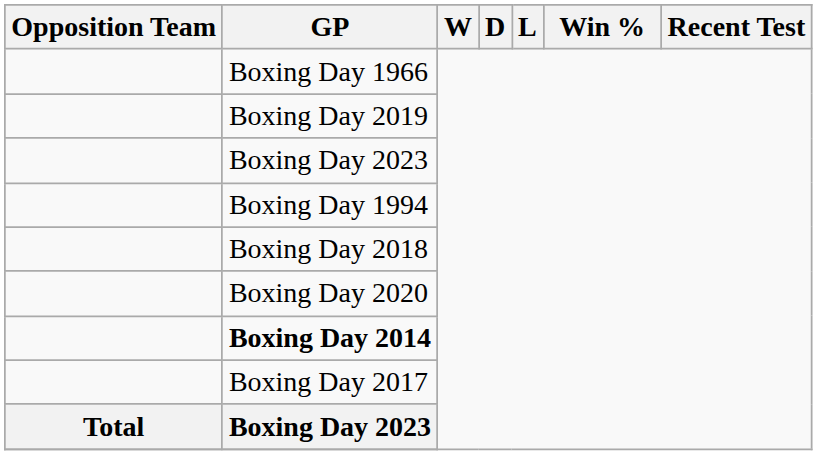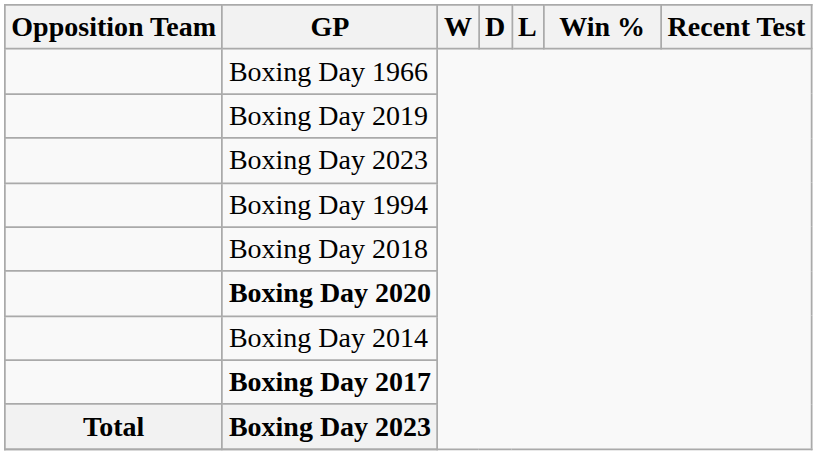(328, 293) normal -> (330, 293) bold
(330, 337) bold -> (328, 337) normal
(328, 381) normal -> (330, 381) bold
